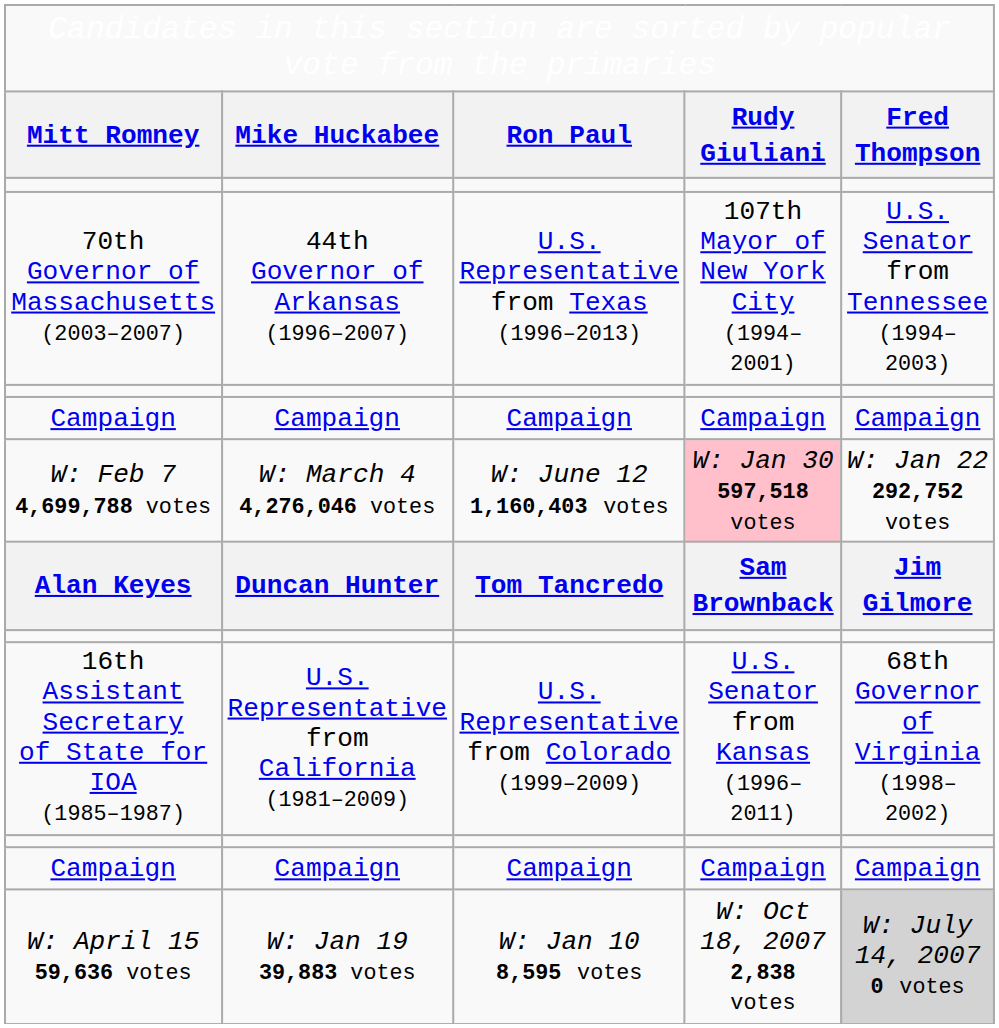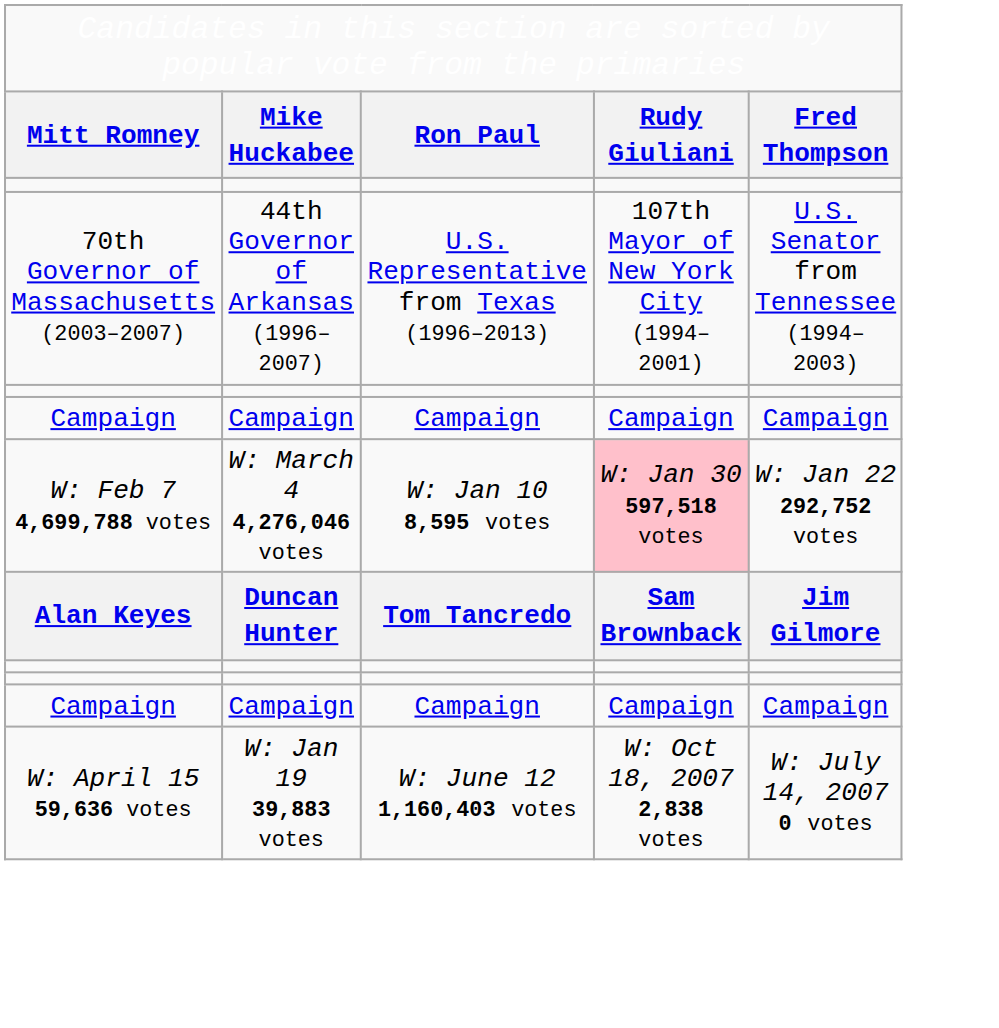(569, 491) W: June 12 1,160,403 votes -> (477, 506) W: Jan 10 8,595 votes
- row: (113, 737)
(569, 957) W: Jan 10 8,595 votes -> (477, 793) W: June 12 1,160,403 votes
(918, 957) lightgrey background -> (826, 793) no background
